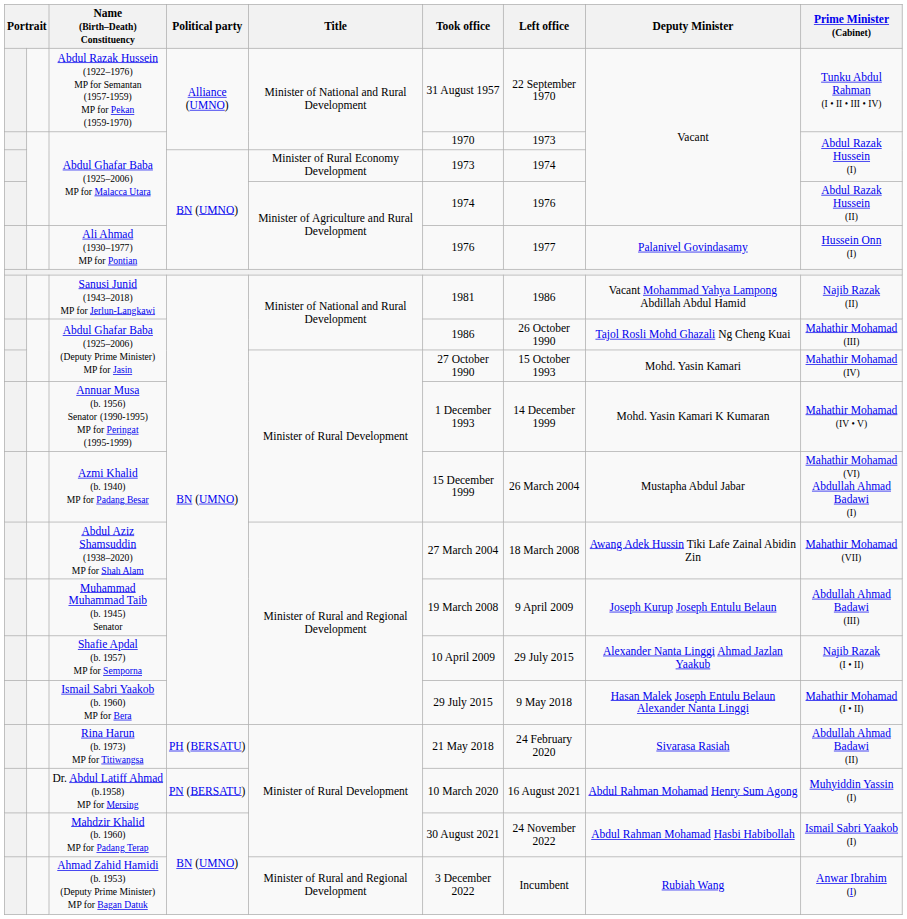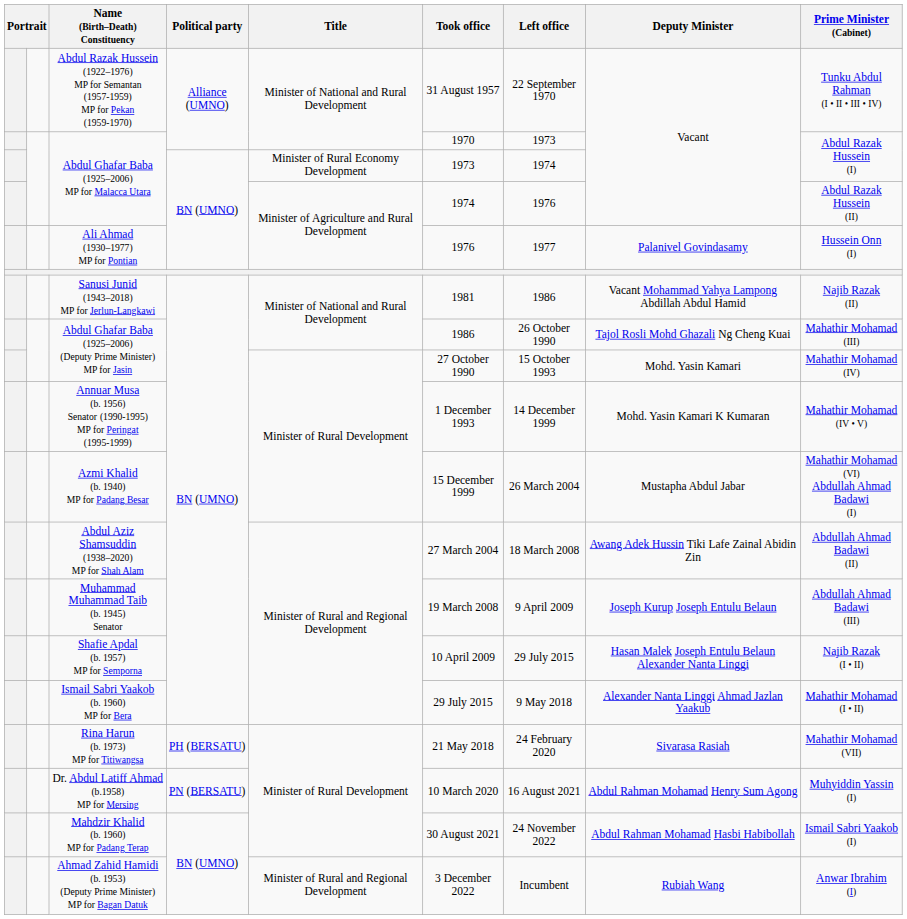(851, 550) Mahathir Mohamad (VII) -> (851, 550) Abdullah Ahmad Badawi (II)
(693, 658) Alexander Nanta Linggi Ahmad Jazlan Yaakub -> (693, 658) Hasan Malek Joseph Entulu Belaun Alexander Nanta Linggi
(693, 702) Hasan Malek Joseph Entulu Belaun Alexander Nanta Linggi -> (693, 702) Alexander Nanta Linggi Ahmad Jazlan Yaakub
(851, 746) Abdullah Ahmad Badawi (II) -> (851, 746) Mahathir Mohamad (VII)
